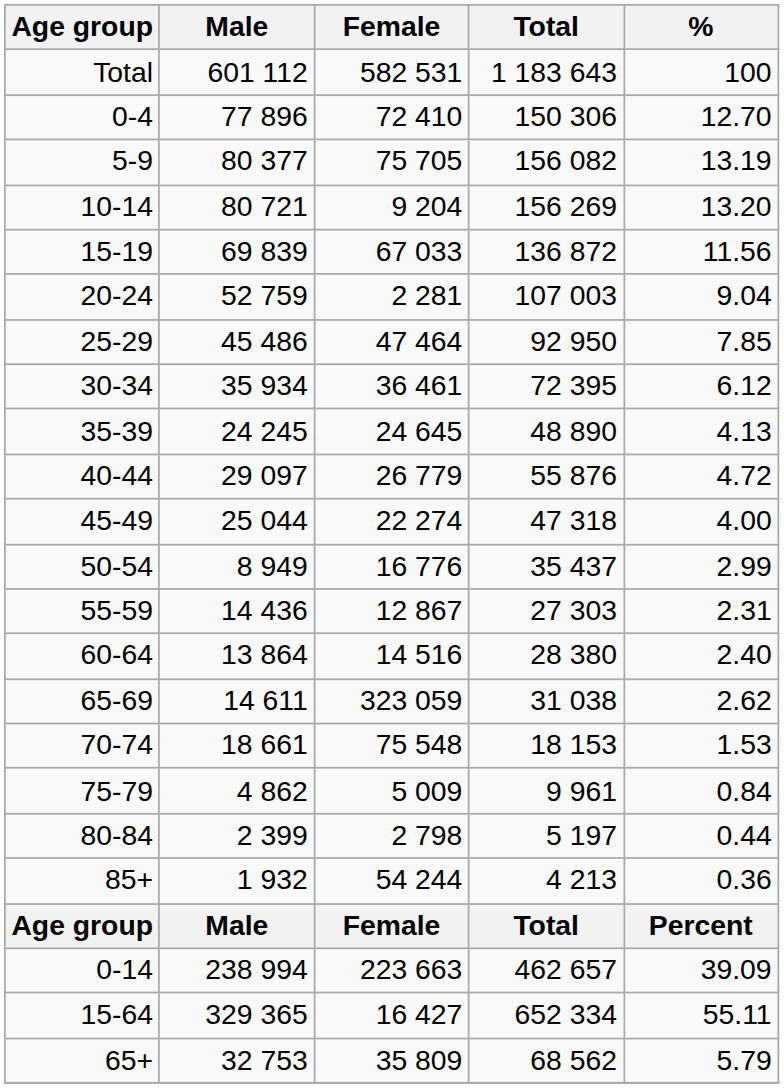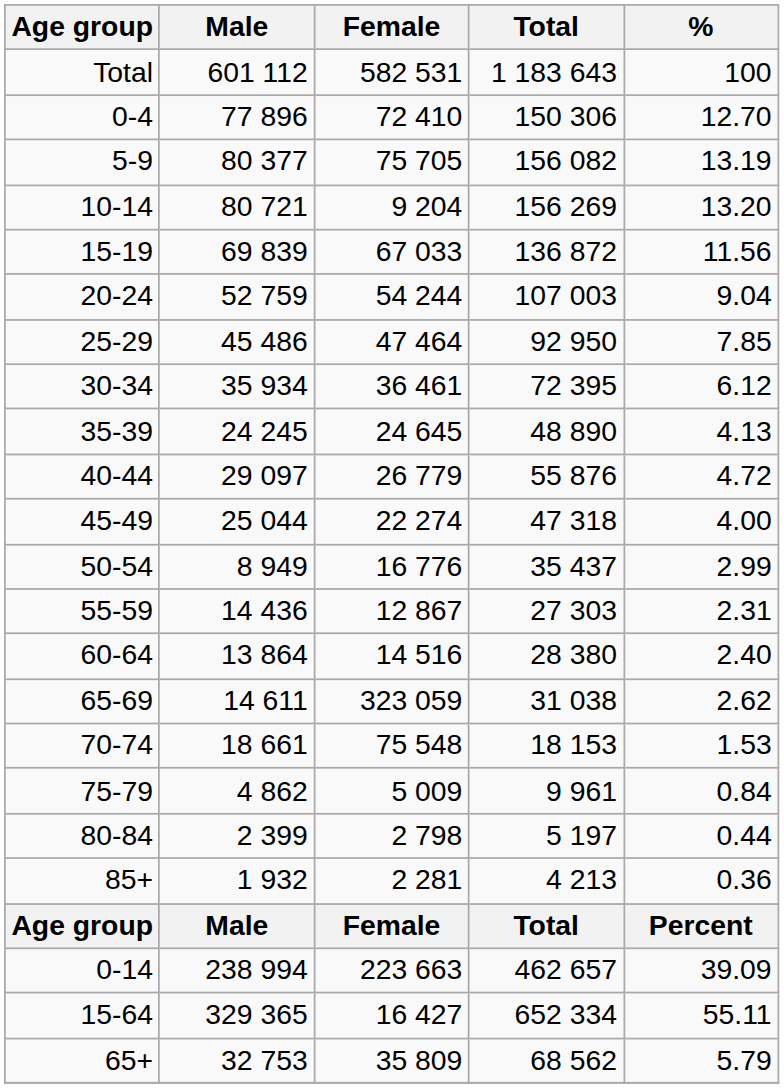(427, 296) 2 281 -> (419, 296) 54 244
(419, 880) 54 244 -> (427, 880) 2 281
